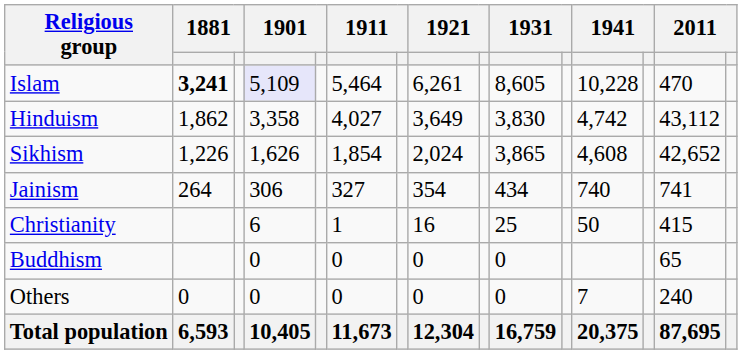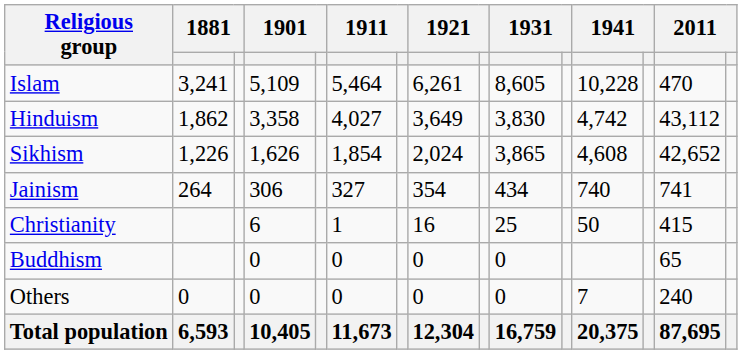(203, 82) bold -> (203, 82) normal
(274, 82) lavender background -> (274, 82) no background
